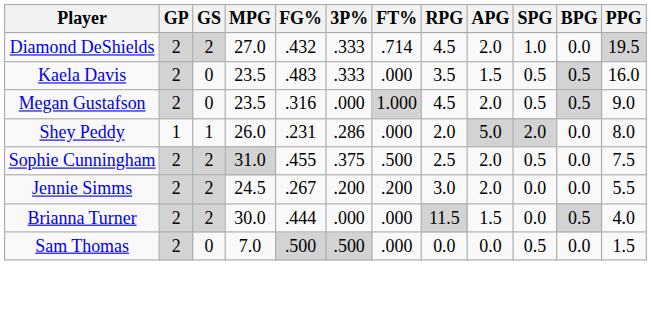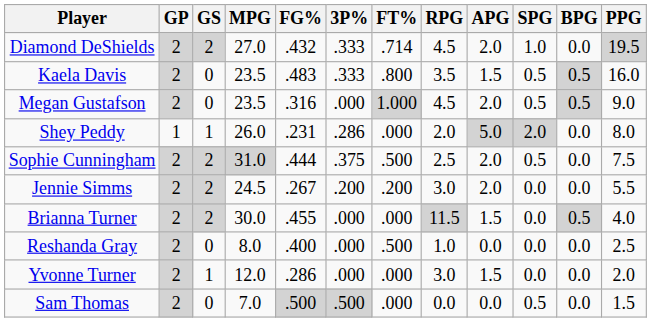(397, 75) .000 -> (397, 75) .800
(301, 160) .455 -> (301, 160) .444
(301, 217) .444 -> (301, 217) .455
+ row: (82, 246)
+ row: (82, 274)
